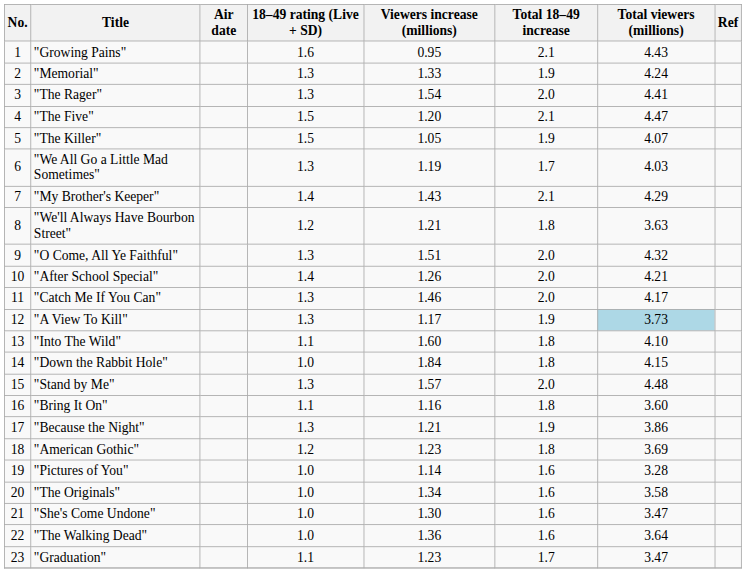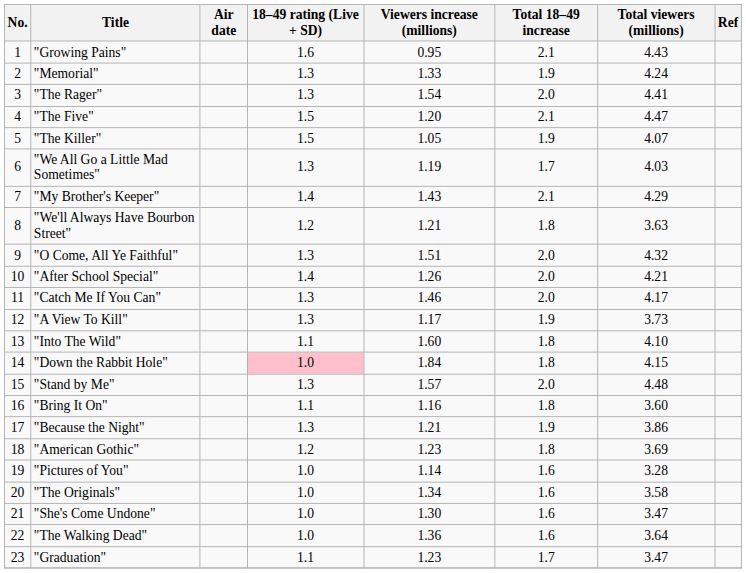(656, 320) lightblue background -> (656, 320) no background
(306, 363) no background -> (306, 363) pink background
